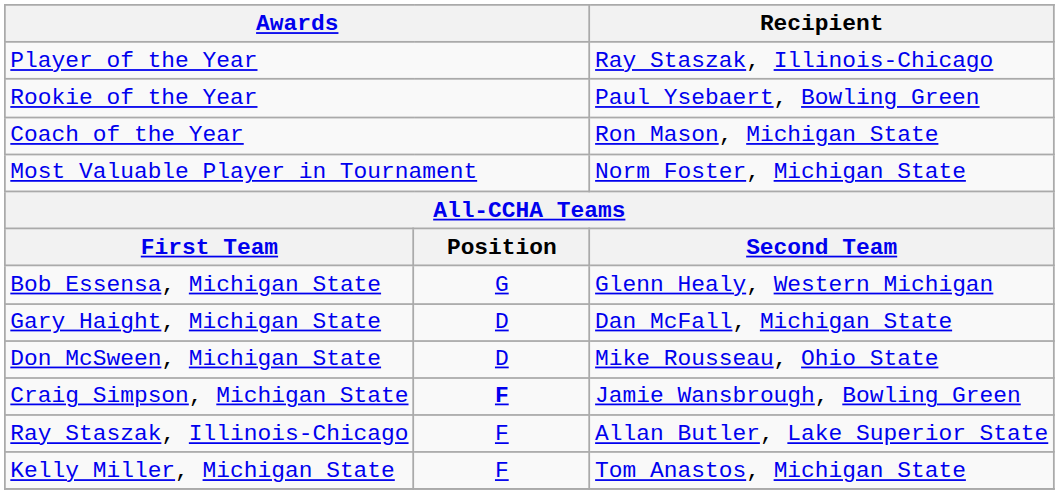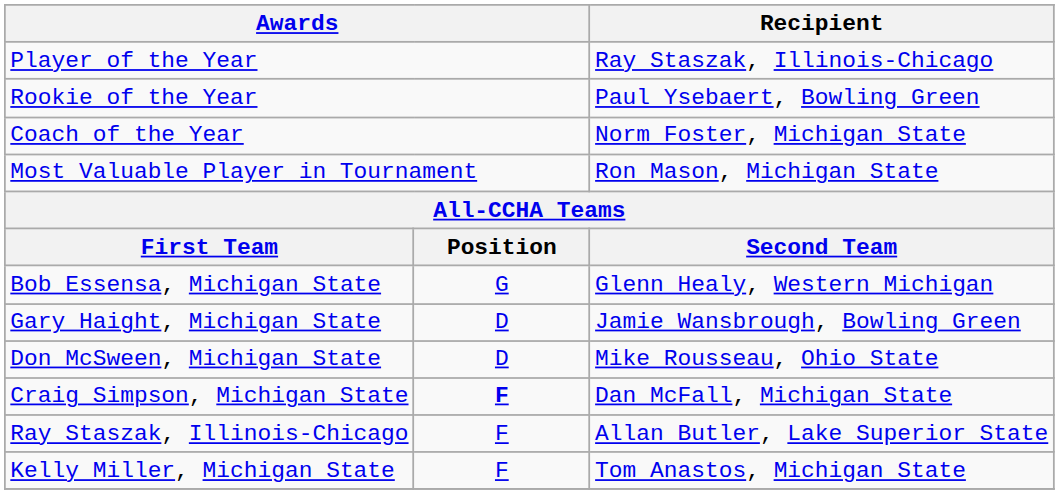(767, 135) Ron Mason, Michigan State -> (780, 135) Norm Foster, Michigan State
(780, 173) Norm Foster, Michigan State -> (767, 173) Ron Mason, Michigan State
(774, 322) Dan McFall, Michigan State -> (808, 322) Jamie Wansbrough, Bowling Green
(808, 396) Jamie Wansbrough, Bowling Green -> (774, 396) Dan McFall, Michigan State
